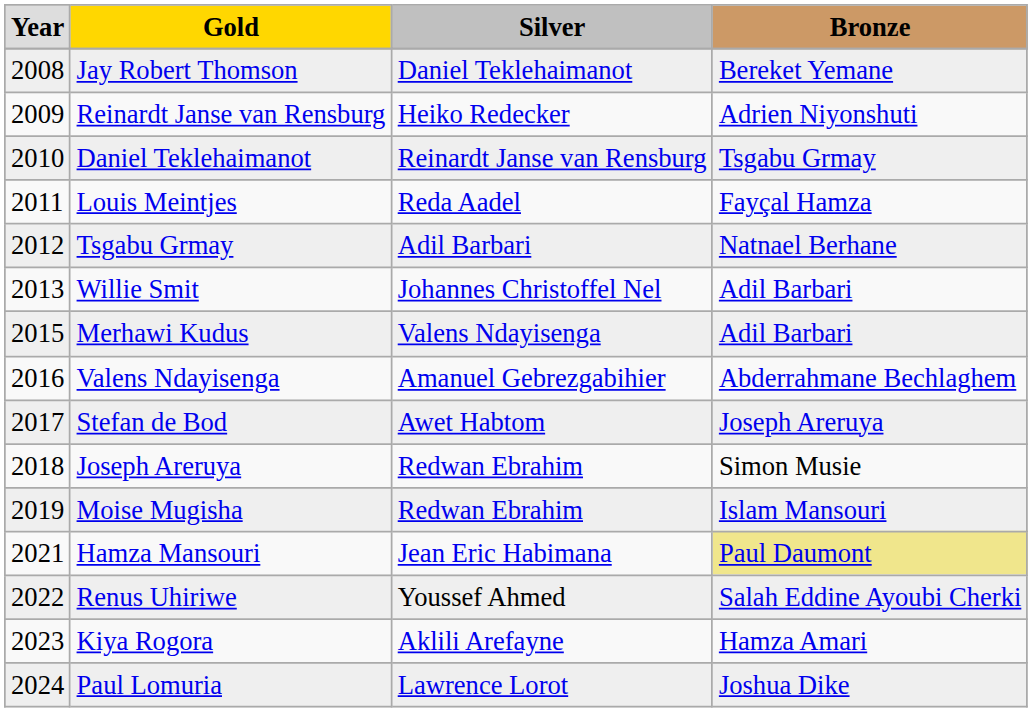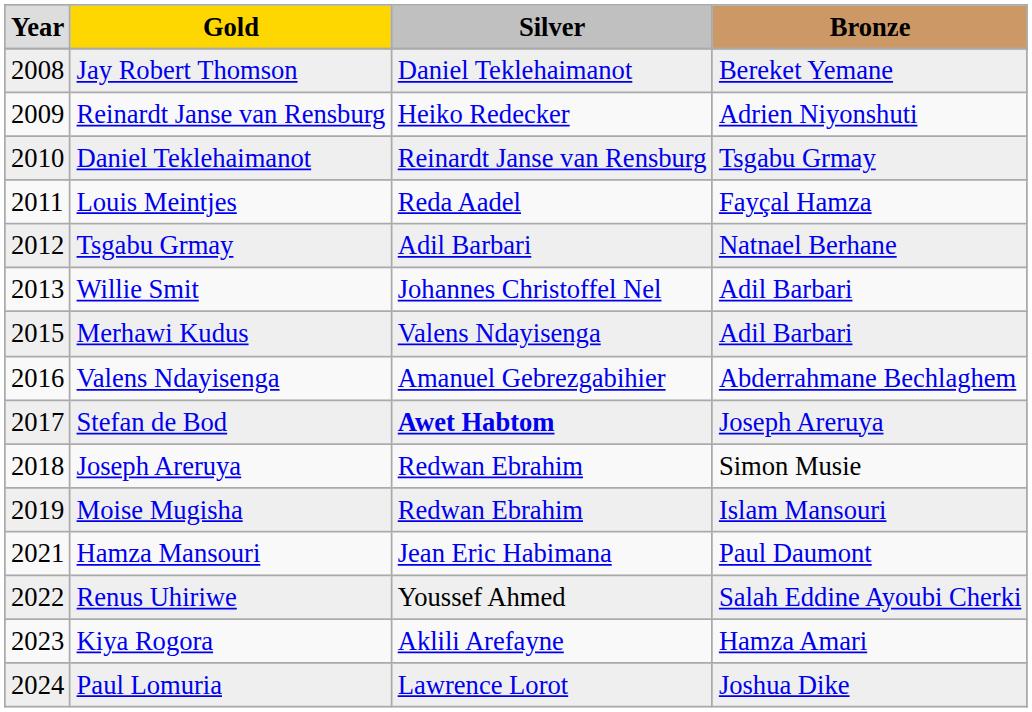(471, 421) normal -> (476, 421) bold
(795, 552) khaki background -> (795, 552) no background
